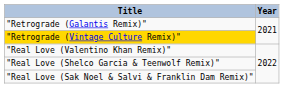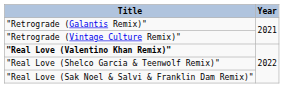(94, 37) gold background -> (94, 37) no background
(89, 50) normal -> (89, 50) bold
